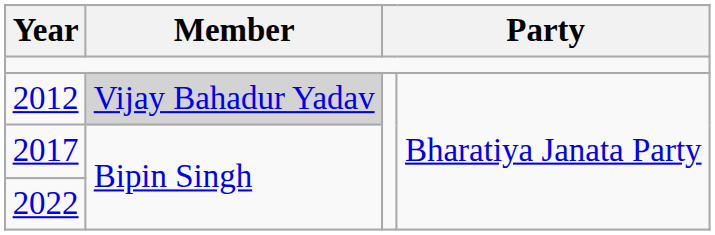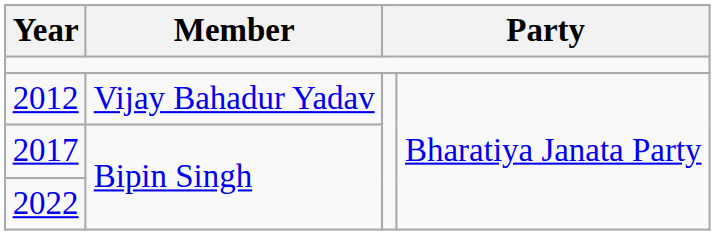(234, 98) lightgrey background -> (234, 98) no background
